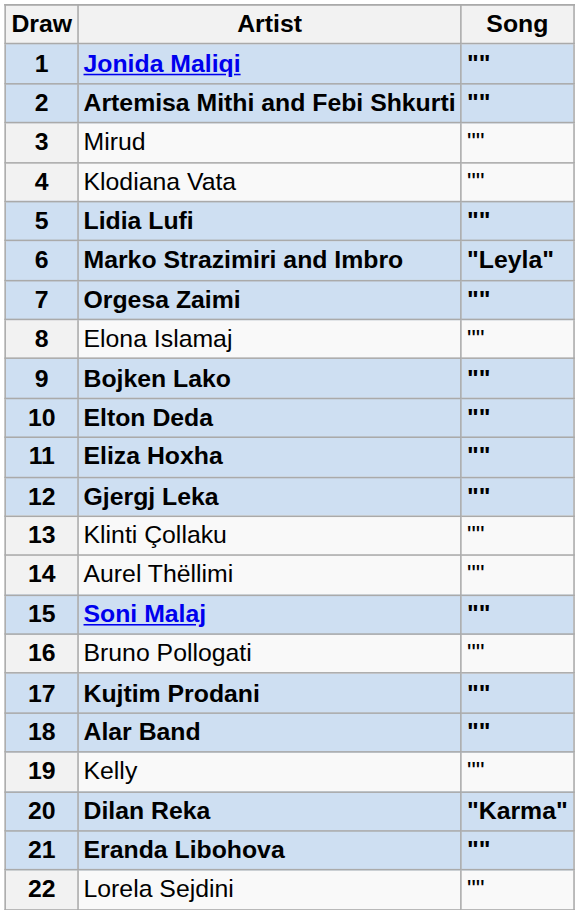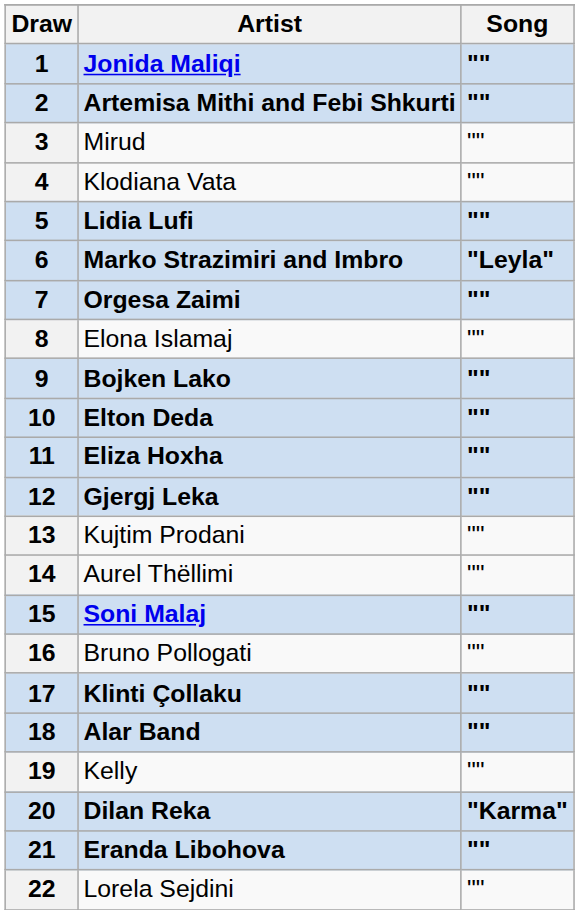(155, 535) Klinti Çollaku -> (164, 535) Kujtim Prodani
(172, 692) Kujtim Prodani -> (163, 692) Klinti Çollaku
